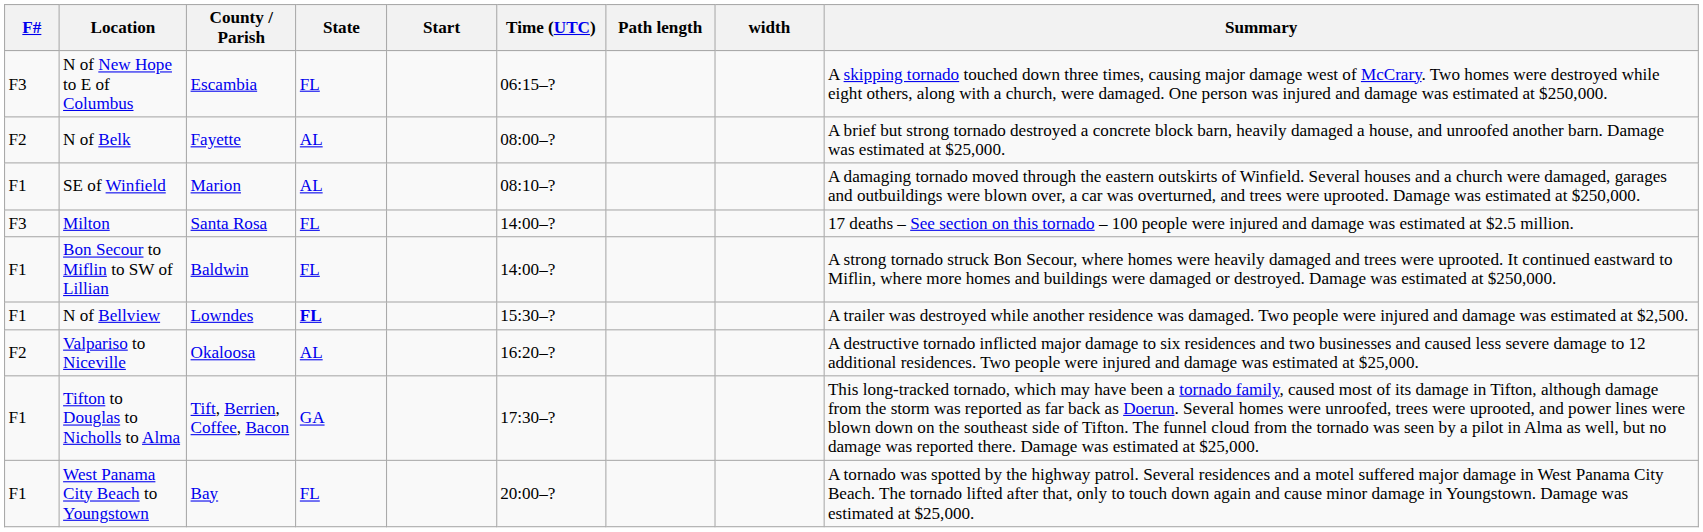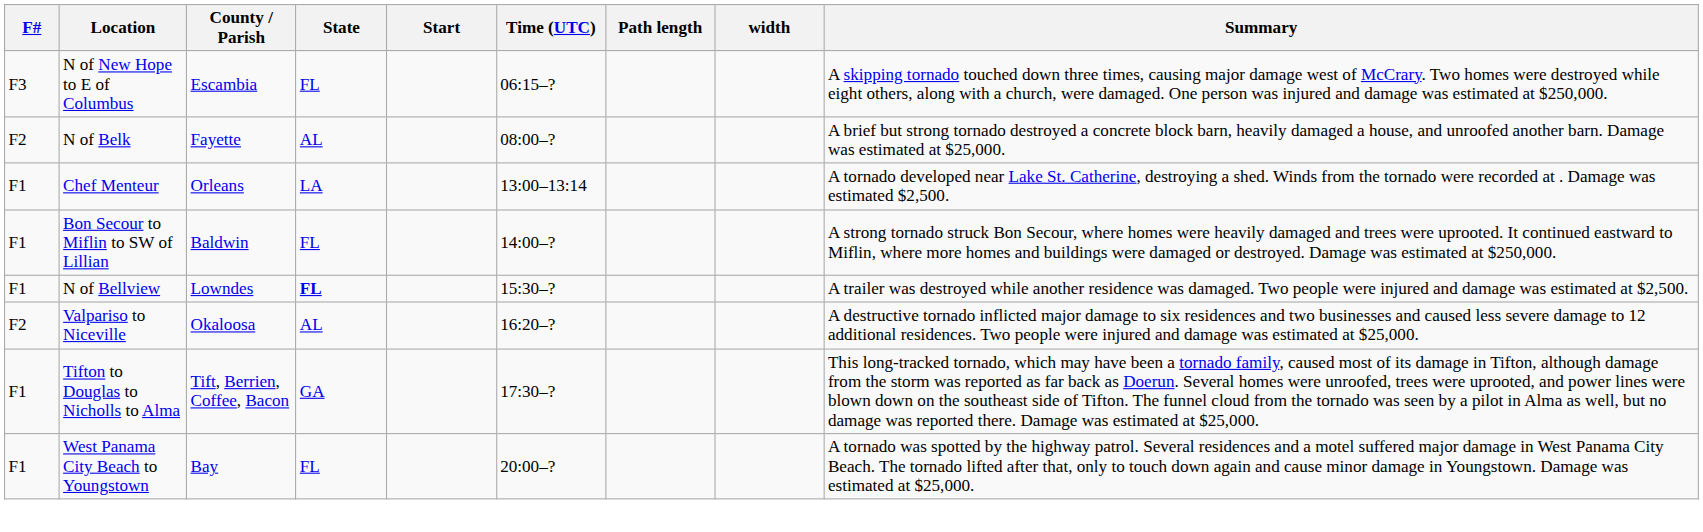- row: (114, 186)
+ row: (111, 186)
- row: (86, 222)
